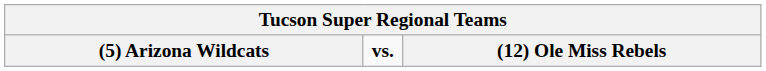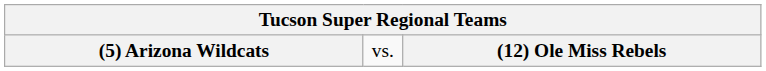(383, 50) bold -> (383, 50) normal
